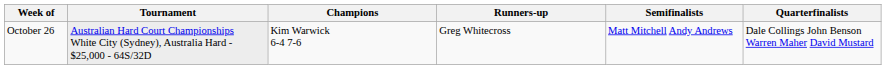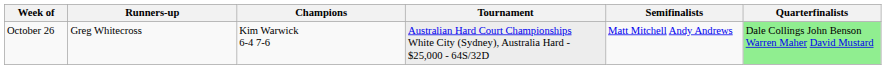columns swapped: (168, 12) <-> (521, 12)
(810, 36) no background -> (810, 36) lightgreen background
